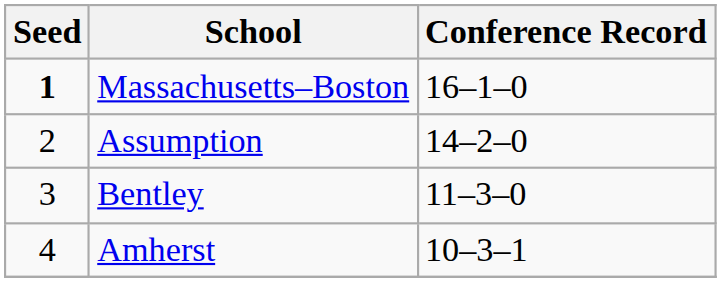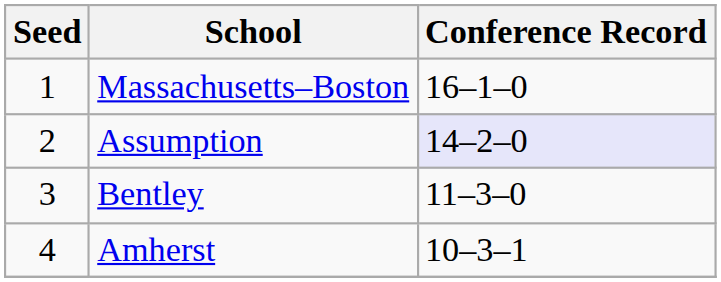(47, 85) bold -> (47, 85) normal
(476, 140) no background -> (476, 140) lavender background
